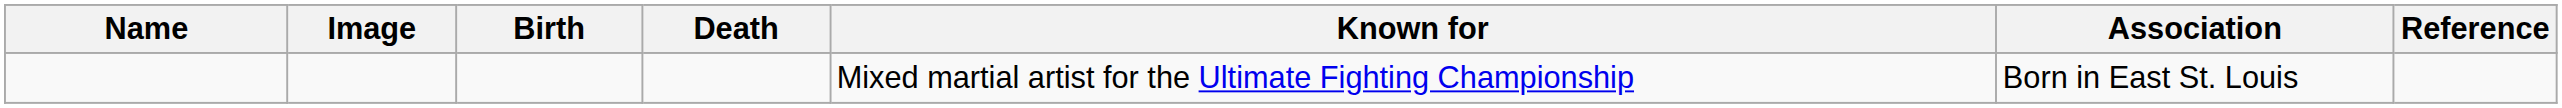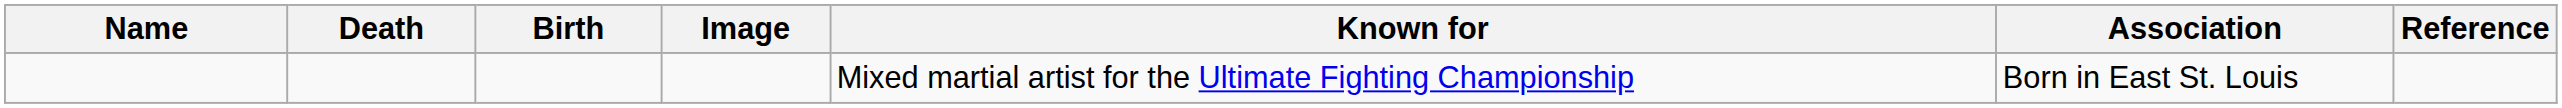columns swapped: (372, 28) <-> (736, 28)
